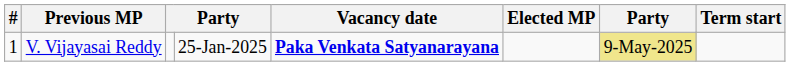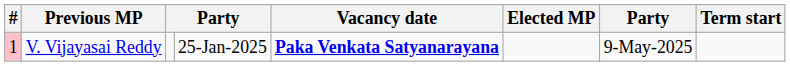(13, 46) no background -> (13, 46) pink background
(648, 46) khaki background -> (648, 46) no background
